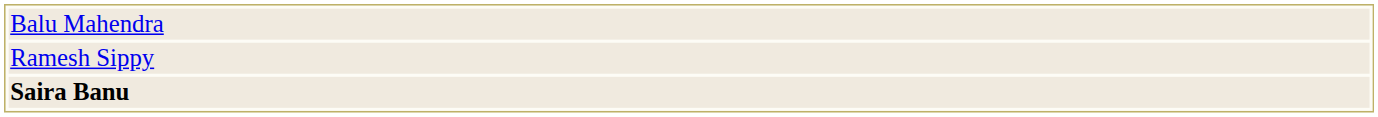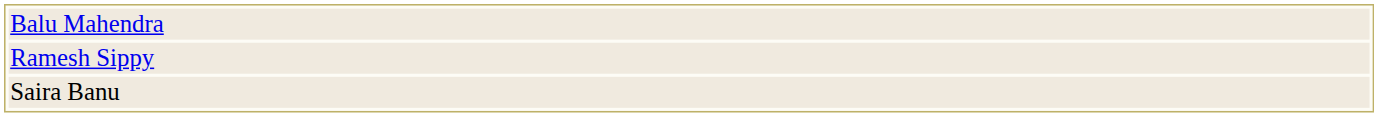(70, 92) bold -> (65, 92) normal
